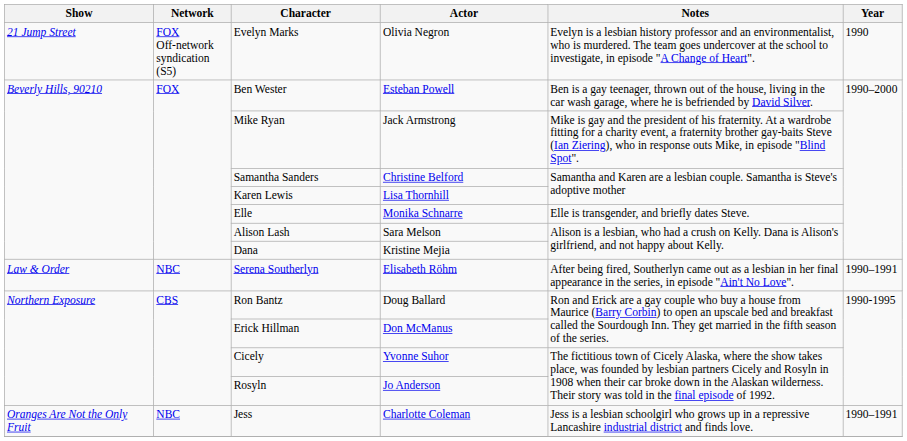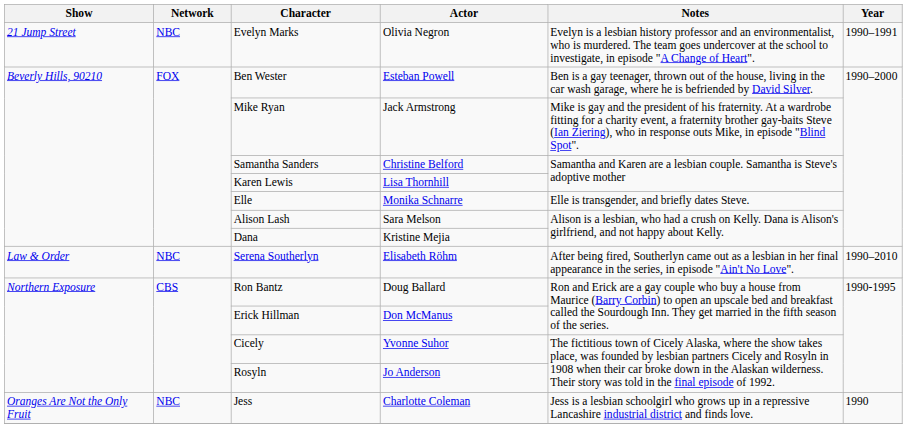(185, 51) FOX Off-network syndication (S5) -> (168, 31) NBC
(857, 31) 1990 -> (871, 31) 1990–1991
(871, 268) 1990–1991 -> (871, 255) 1990–2010
(871, 414) 1990–1991 -> (857, 401) 1990
